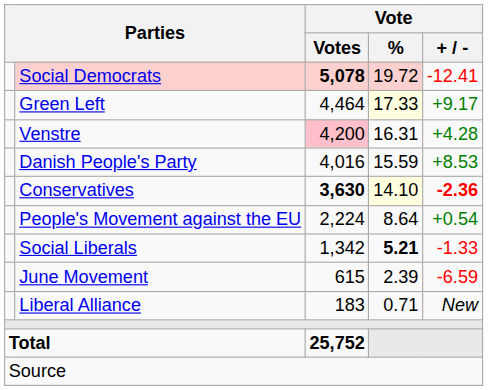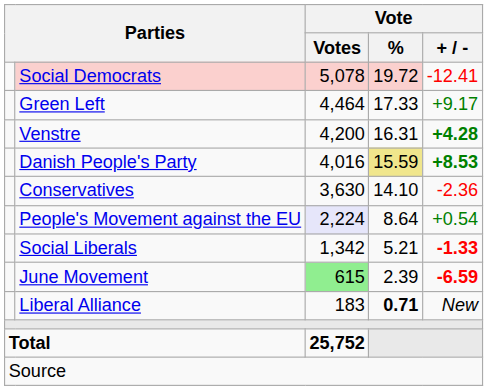(342, 76) bold -> (342, 76) normal
(396, 104) lightyellow background -> (396, 104) no background
(342, 133) pink background -> (342, 133) no background
(455, 133) normal -> (455, 133) bold
(396, 162) no background -> (396, 162) khaki background
(455, 162) normal -> (455, 162) bold
(342, 190) bold -> (342, 190) normal
(396, 190) lightyellow background -> (396, 190) no background
(457, 190) bold -> (457, 190) normal
(342, 219) no background -> (342, 219) lavender background
(401, 248) bold -> (401, 248) normal
(457, 248) normal -> (457, 248) bold
(350, 276) no background -> (350, 276) lightgreen background
(457, 276) normal -> (457, 276) bold
(401, 305) normal -> (401, 305) bold
